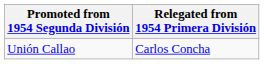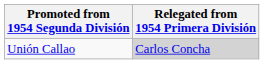(173, 48) no background -> (173, 48) lightgrey background
